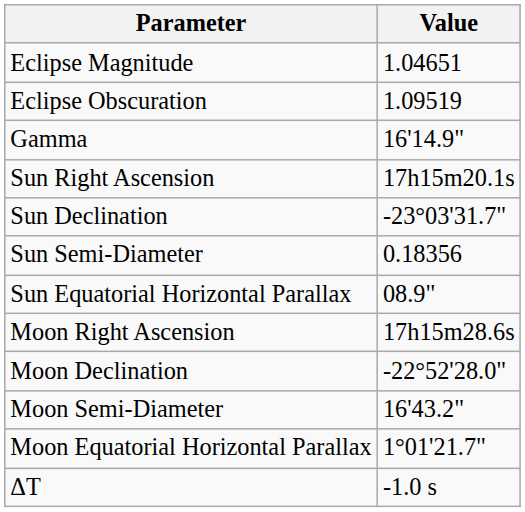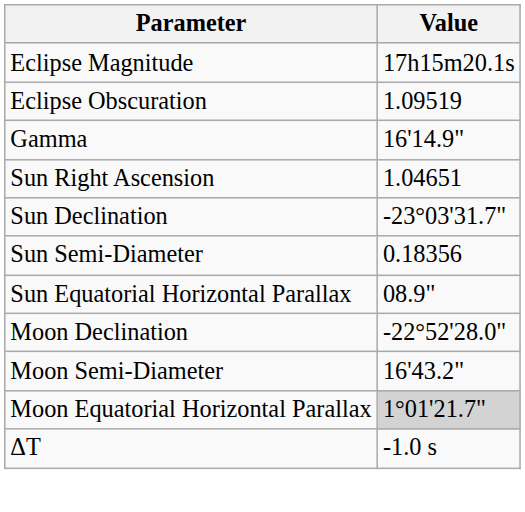(422, 62) 1.04651 -> (449, 62) 17h15m20.1s
(449, 178) 17h15m20.1s -> (422, 178) 1.04651
- row: (123, 332)
(434, 448) no background -> (434, 409) lightgrey background
